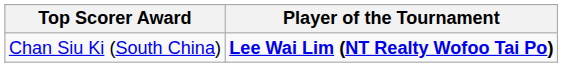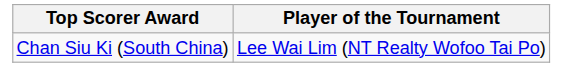(391, 47) bold -> (391, 47) normal
